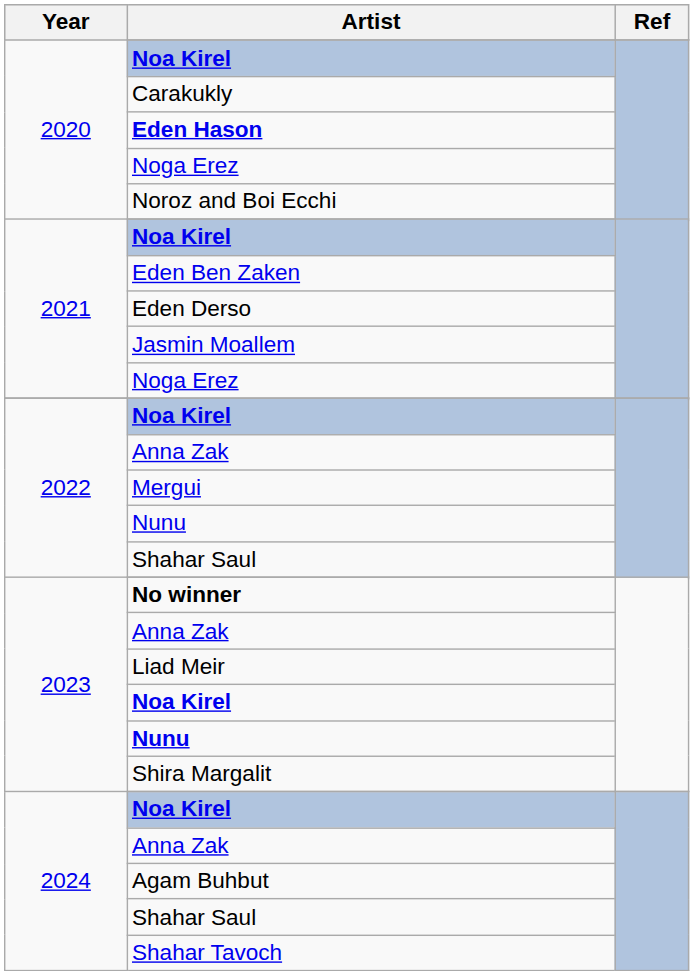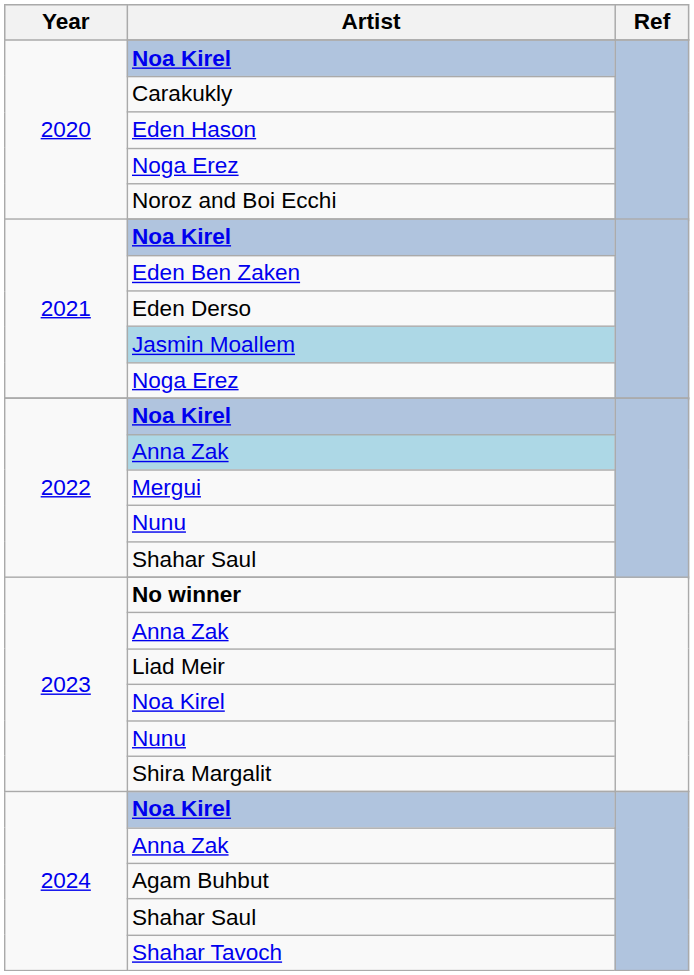(197, 129) bold -> (194, 129) normal
(213, 344) no background -> (213, 344) lightblue background
(180, 451) no background -> (180, 451) lightblue background
(182, 702) bold -> (178, 702) normal
(161, 737) bold -> (159, 737) normal
